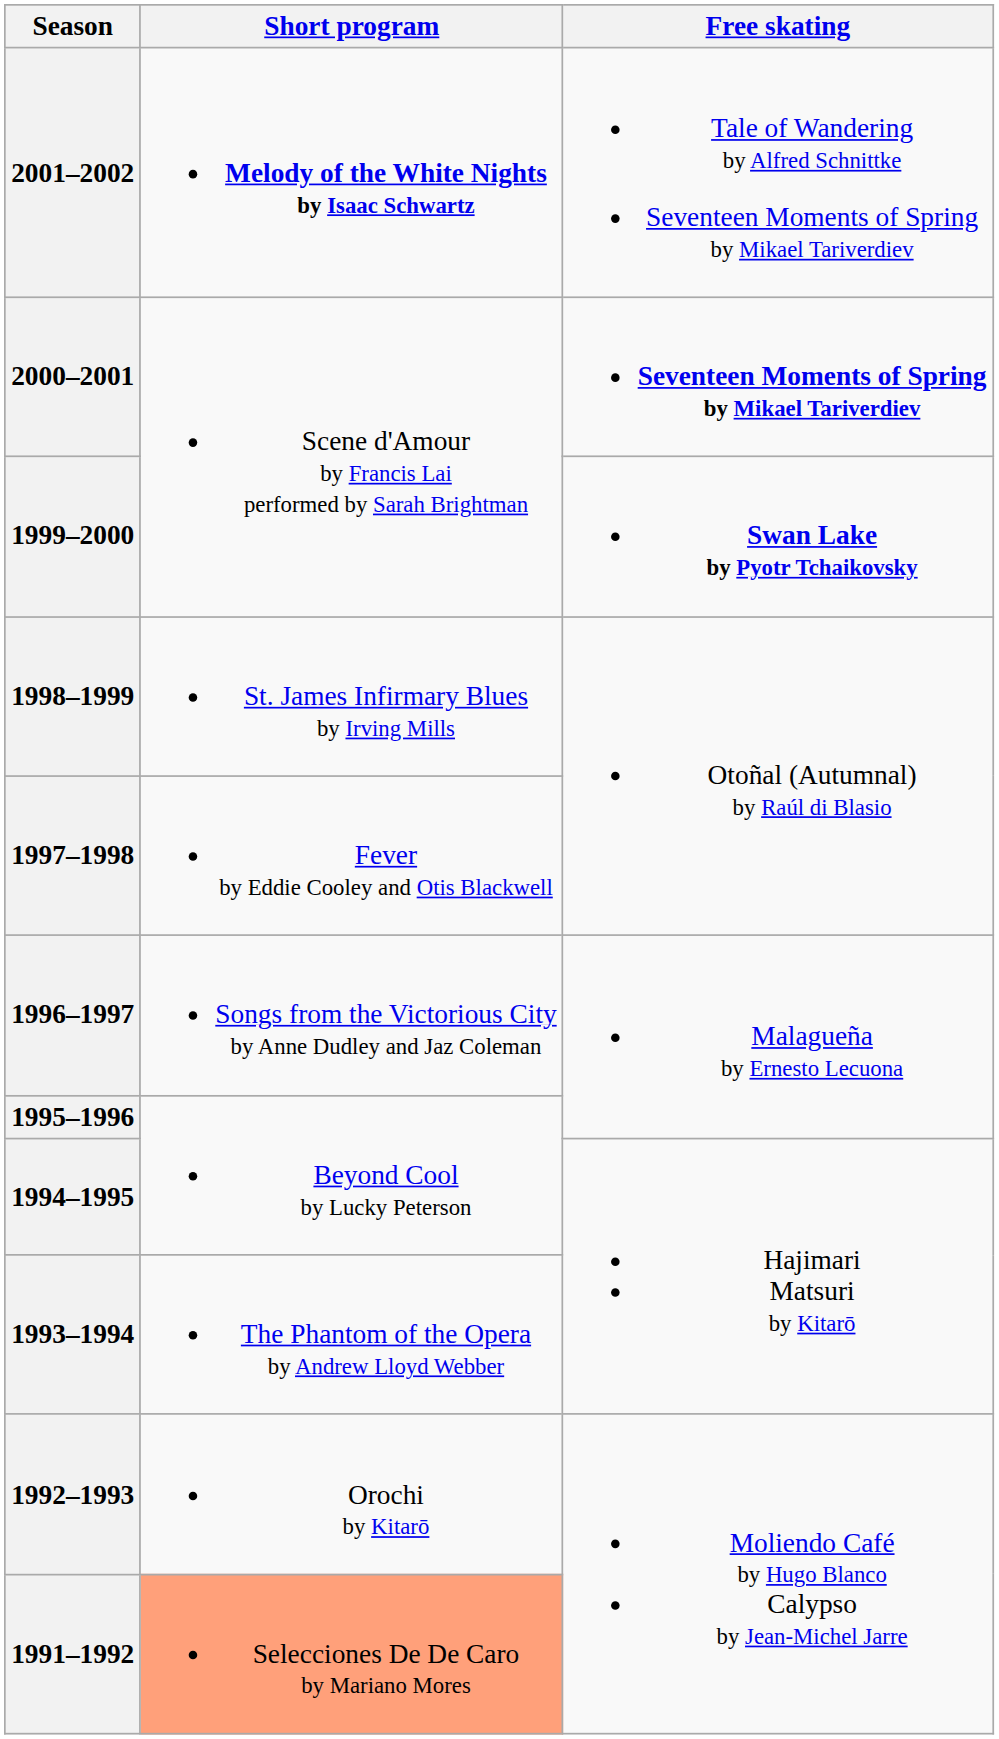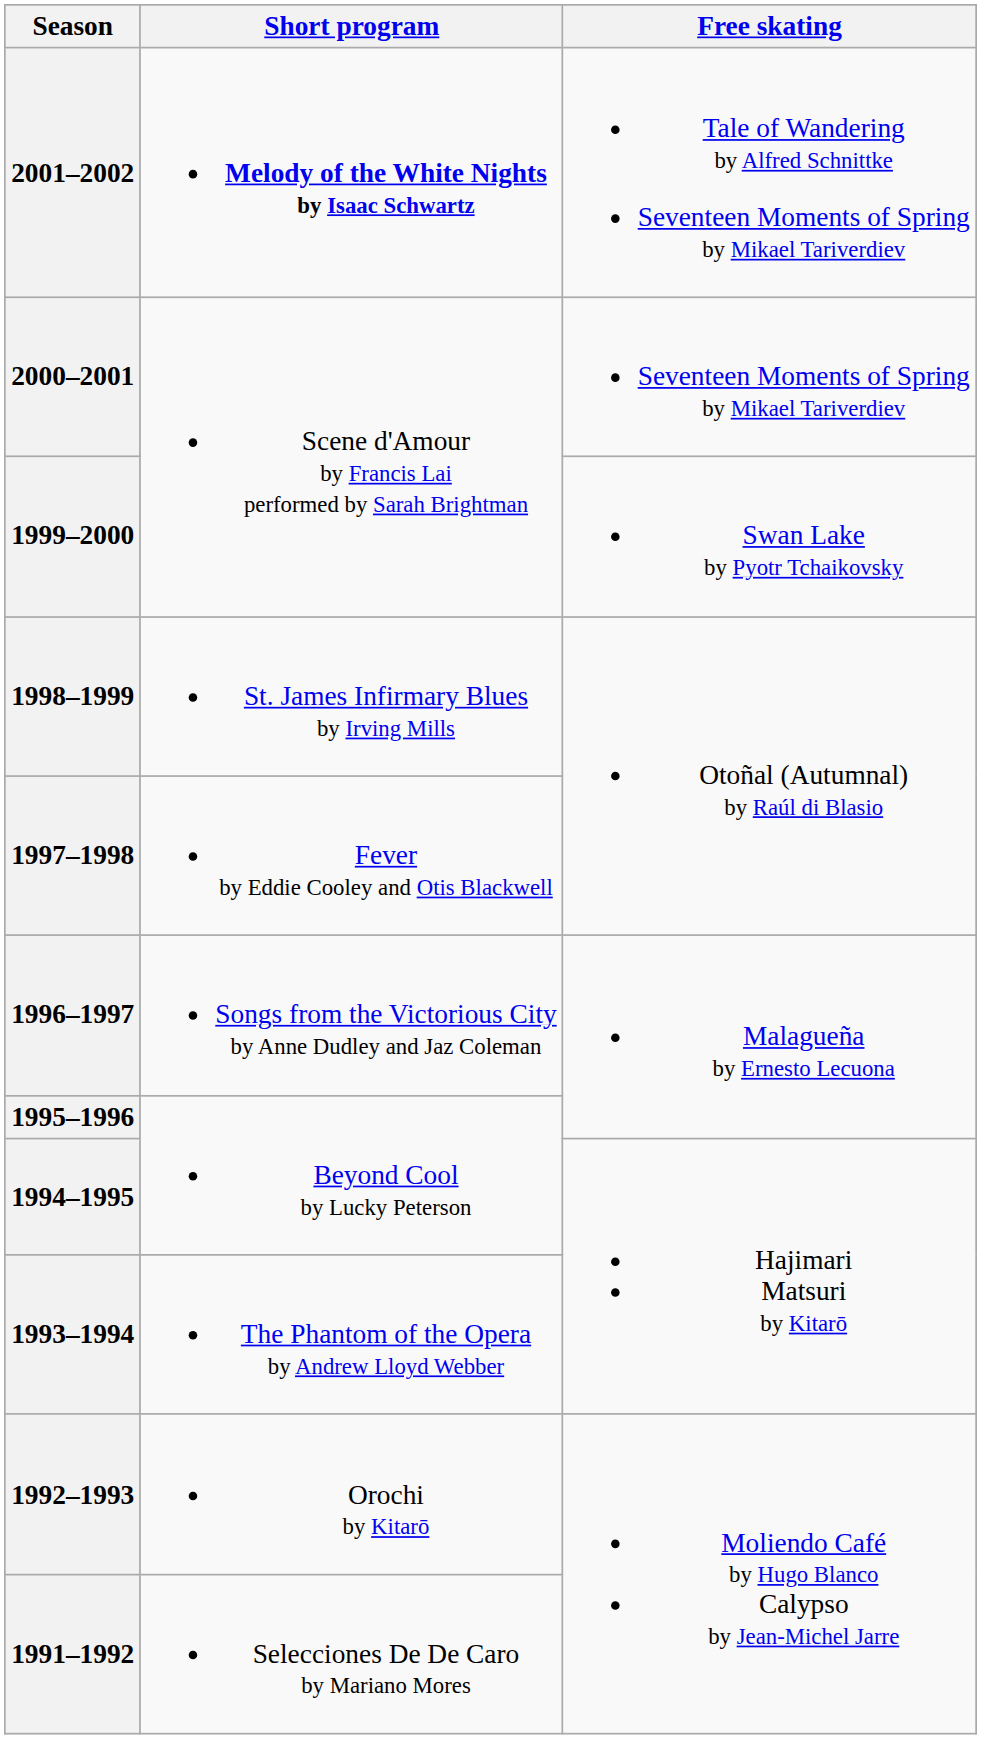(778, 392) bold -> (770, 392) normal
(778, 552) bold -> (770, 552) normal
(352, 1669) lightsalmon background -> (352, 1669) no background
